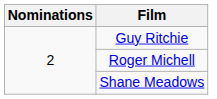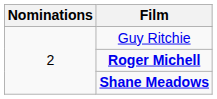(152, 60) normal -> (154, 60) bold
(152, 82) normal -> (154, 82) bold
